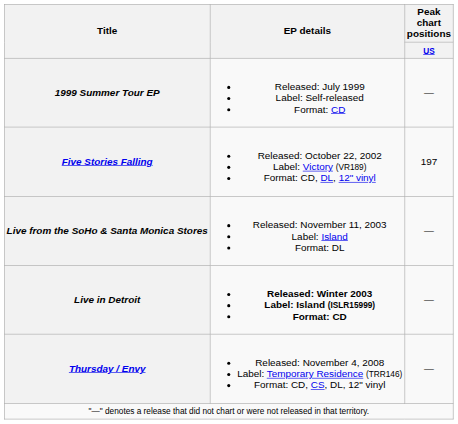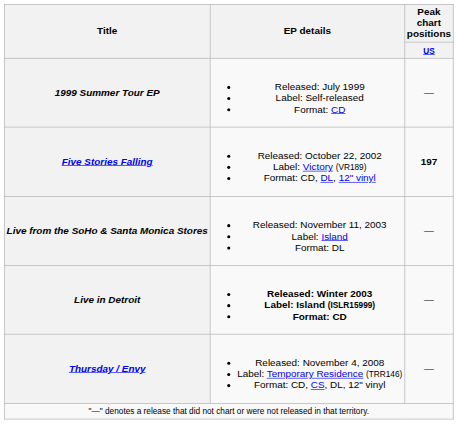(429, 161) normal -> (429, 161) bold
